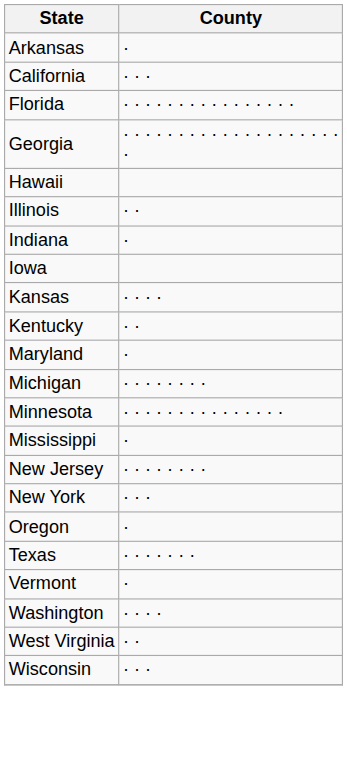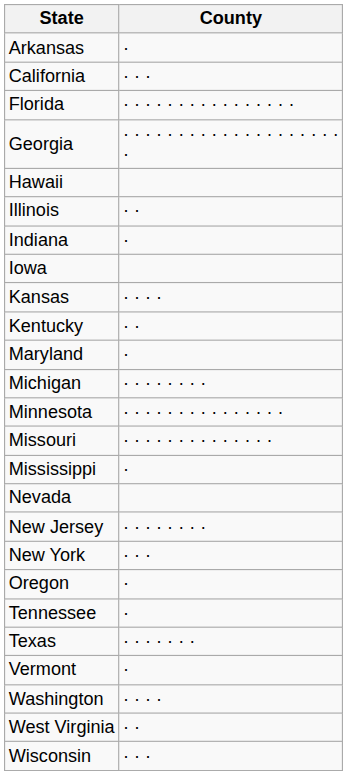+ row: (42, 440)
+ row: (40, 497)
+ row: (52, 612)
